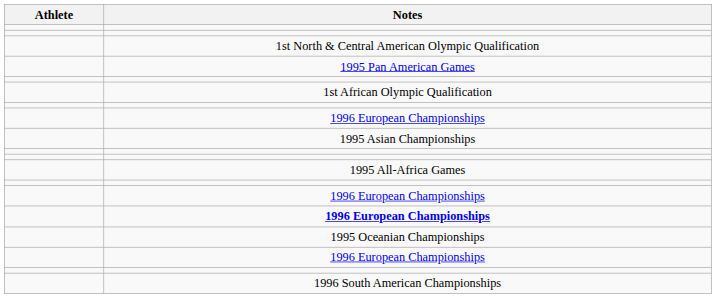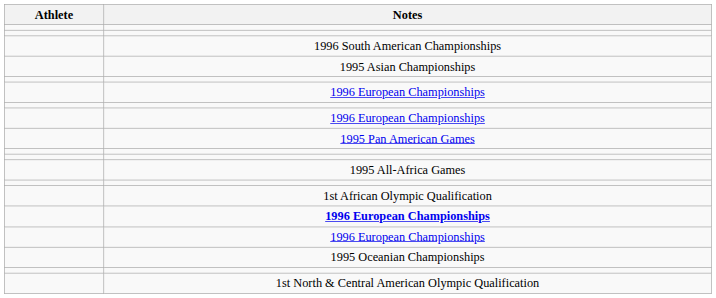(408, 45) 1st North & Central American Olympic Qualification -> (408, 45) 1996 South American Championships
(408, 66) 1995 Pan American Games -> (408, 66) 1995 Asian Championships
(408, 92) 1st African Olympic Qualification -> (408, 92) 1996 European Championships
(408, 138) 1995 Asian Championships -> (408, 138) 1995 Pan American Games
(408, 195) 1996 European Championships -> (408, 195) 1st African Olympic Qualification
(408, 236) 1995 Oceanian Championships -> (408, 236) 1996 European Championships
(408, 256) 1996 European Championships -> (408, 256) 1995 Oceanian Championships
(408, 282) 1996 South American Championships -> (408, 282) 1st North & Central American Olympic Qualification
